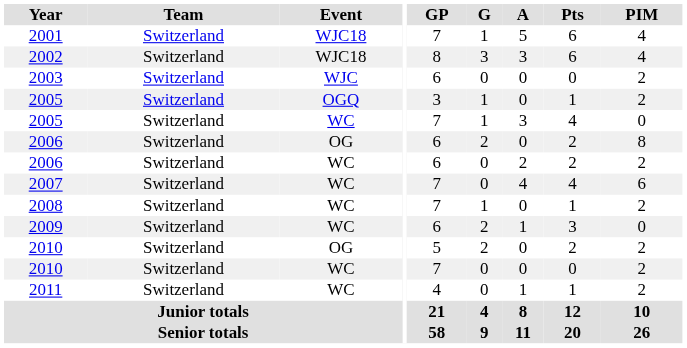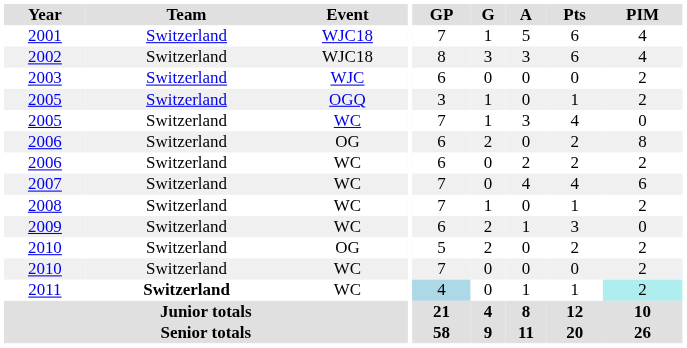(183, 290) normal -> (187, 290) bold
(437, 290) no background -> (442, 290) lightblue background
(642, 290) no background -> (643, 290) paleturquoise background
